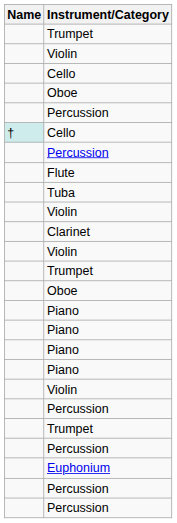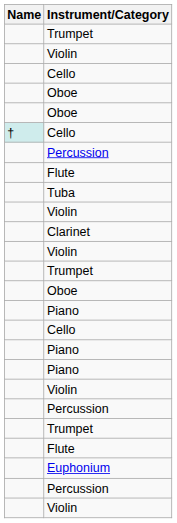(78, 113) Percussion -> (62, 113) Oboe
(63, 330) Piano -> (61, 330) Cello
(78, 449) Percussion -> (61, 449) Flute
(78, 508) Percussion -> (62, 508) Violin
